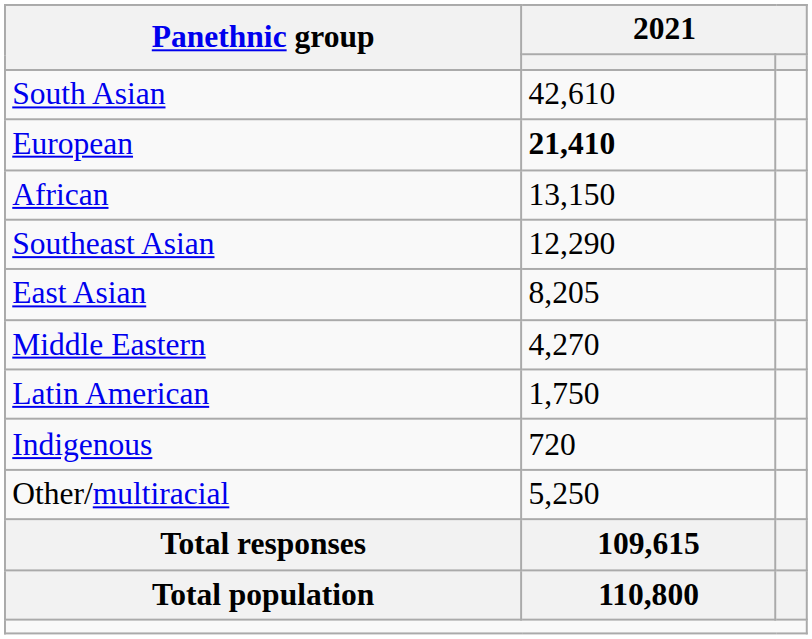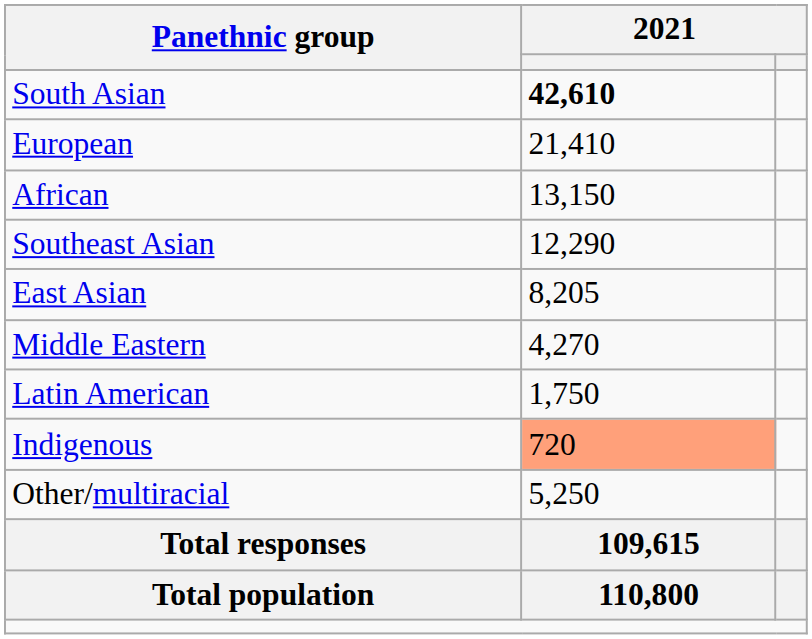(572, 94) normal -> (572, 94) bold
(572, 144) bold -> (572, 144) normal
(552, 443) no background -> (552, 443) lightsalmon background
